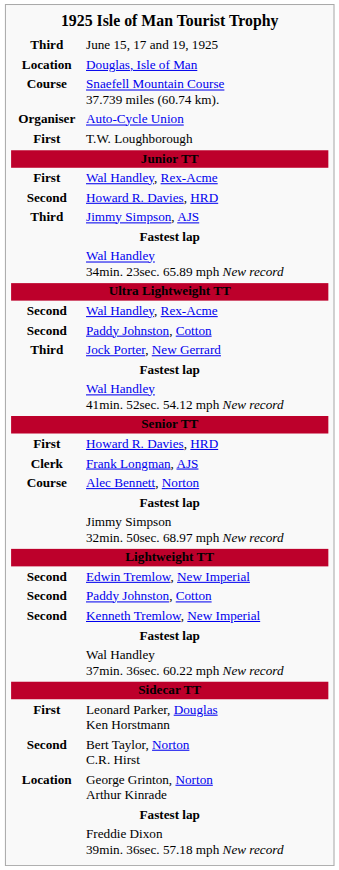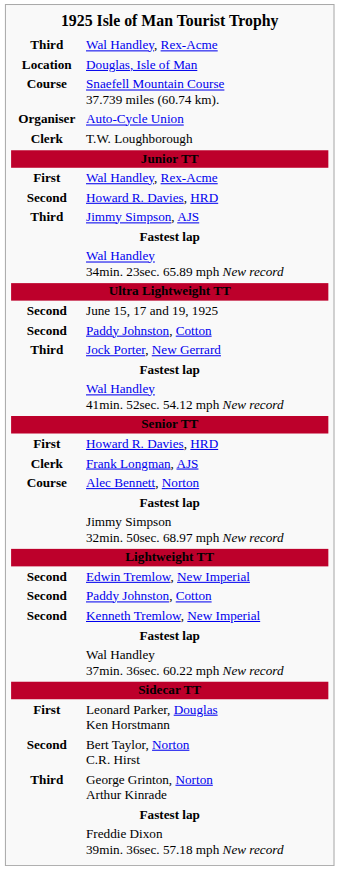(152, 45) June 15, 17 and 19, 1925 -> (152, 45) Wal Handley, Rex-Acme
(47, 138) First -> (47, 138) Clerk
(152, 310) Wal Handley, Rex-Acme -> (152, 310) June 15, 17 and 19, 1925
(47, 779) Location -> (47, 779) Third
